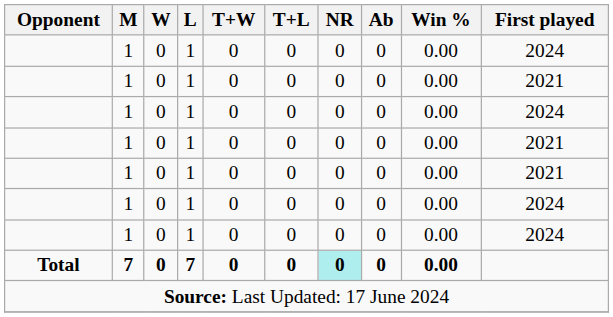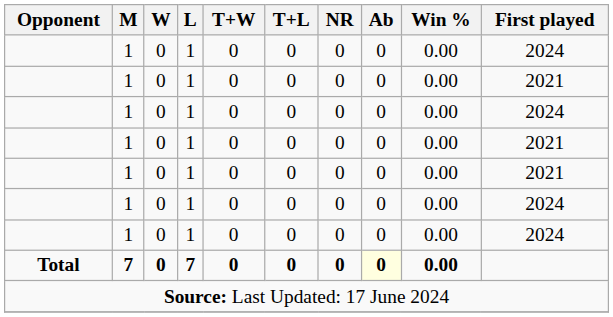(340, 265) paleturquoise background -> (340, 265) no background
(381, 265) no background -> (381, 265) lightyellow background
